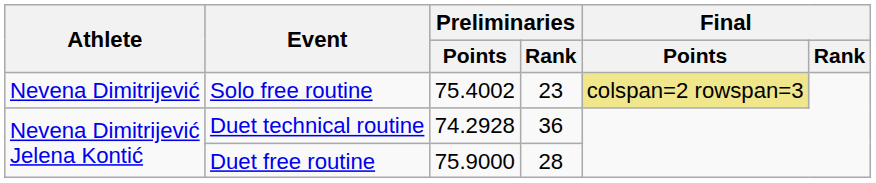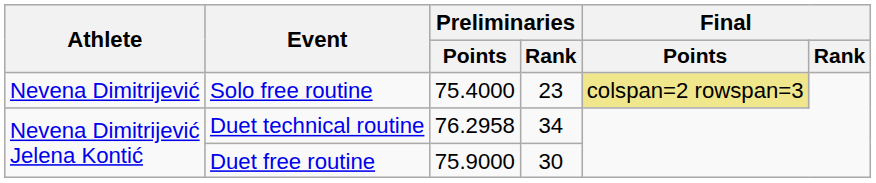(475, 91) 75.4002 -> (475, 91) 75.4000
(475, 126) 74.2928 -> (475, 126) 76.2958
(551, 126) 36 -> (551, 126) 34
(551, 161) 28 -> (551, 161) 30
